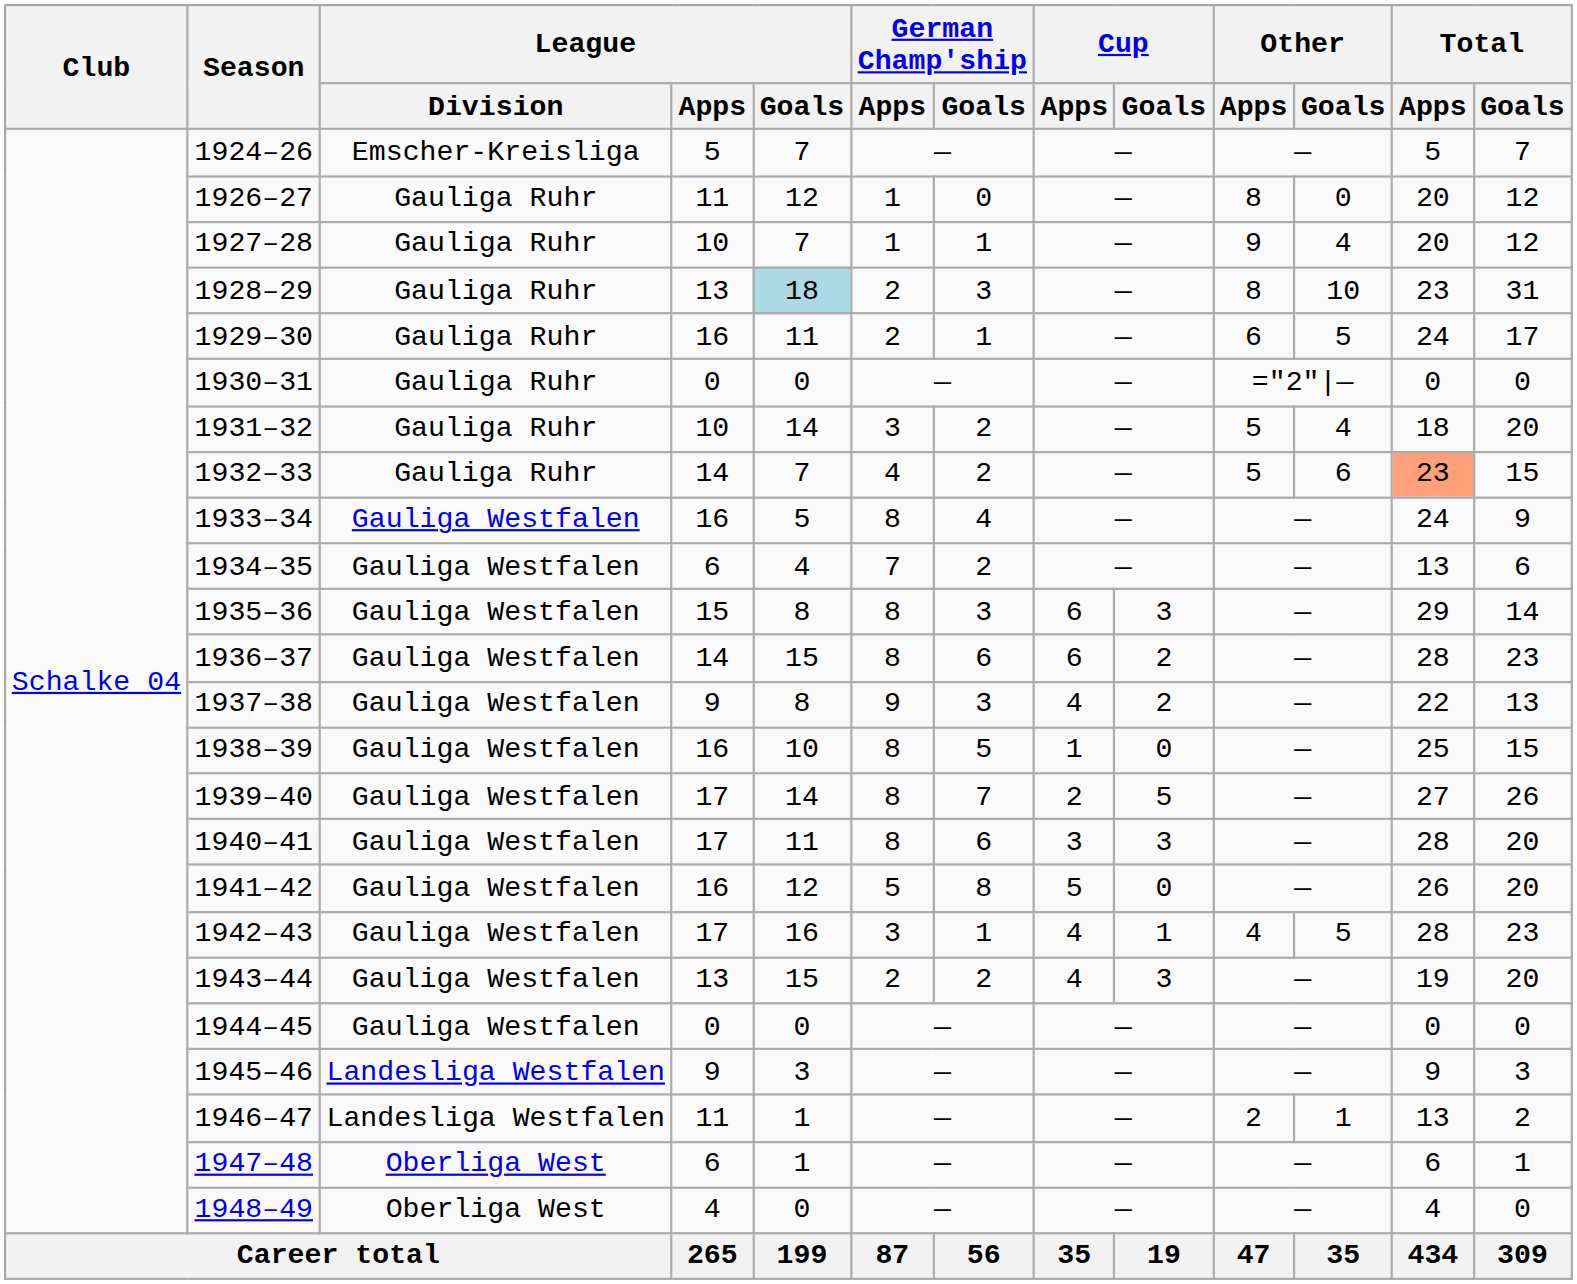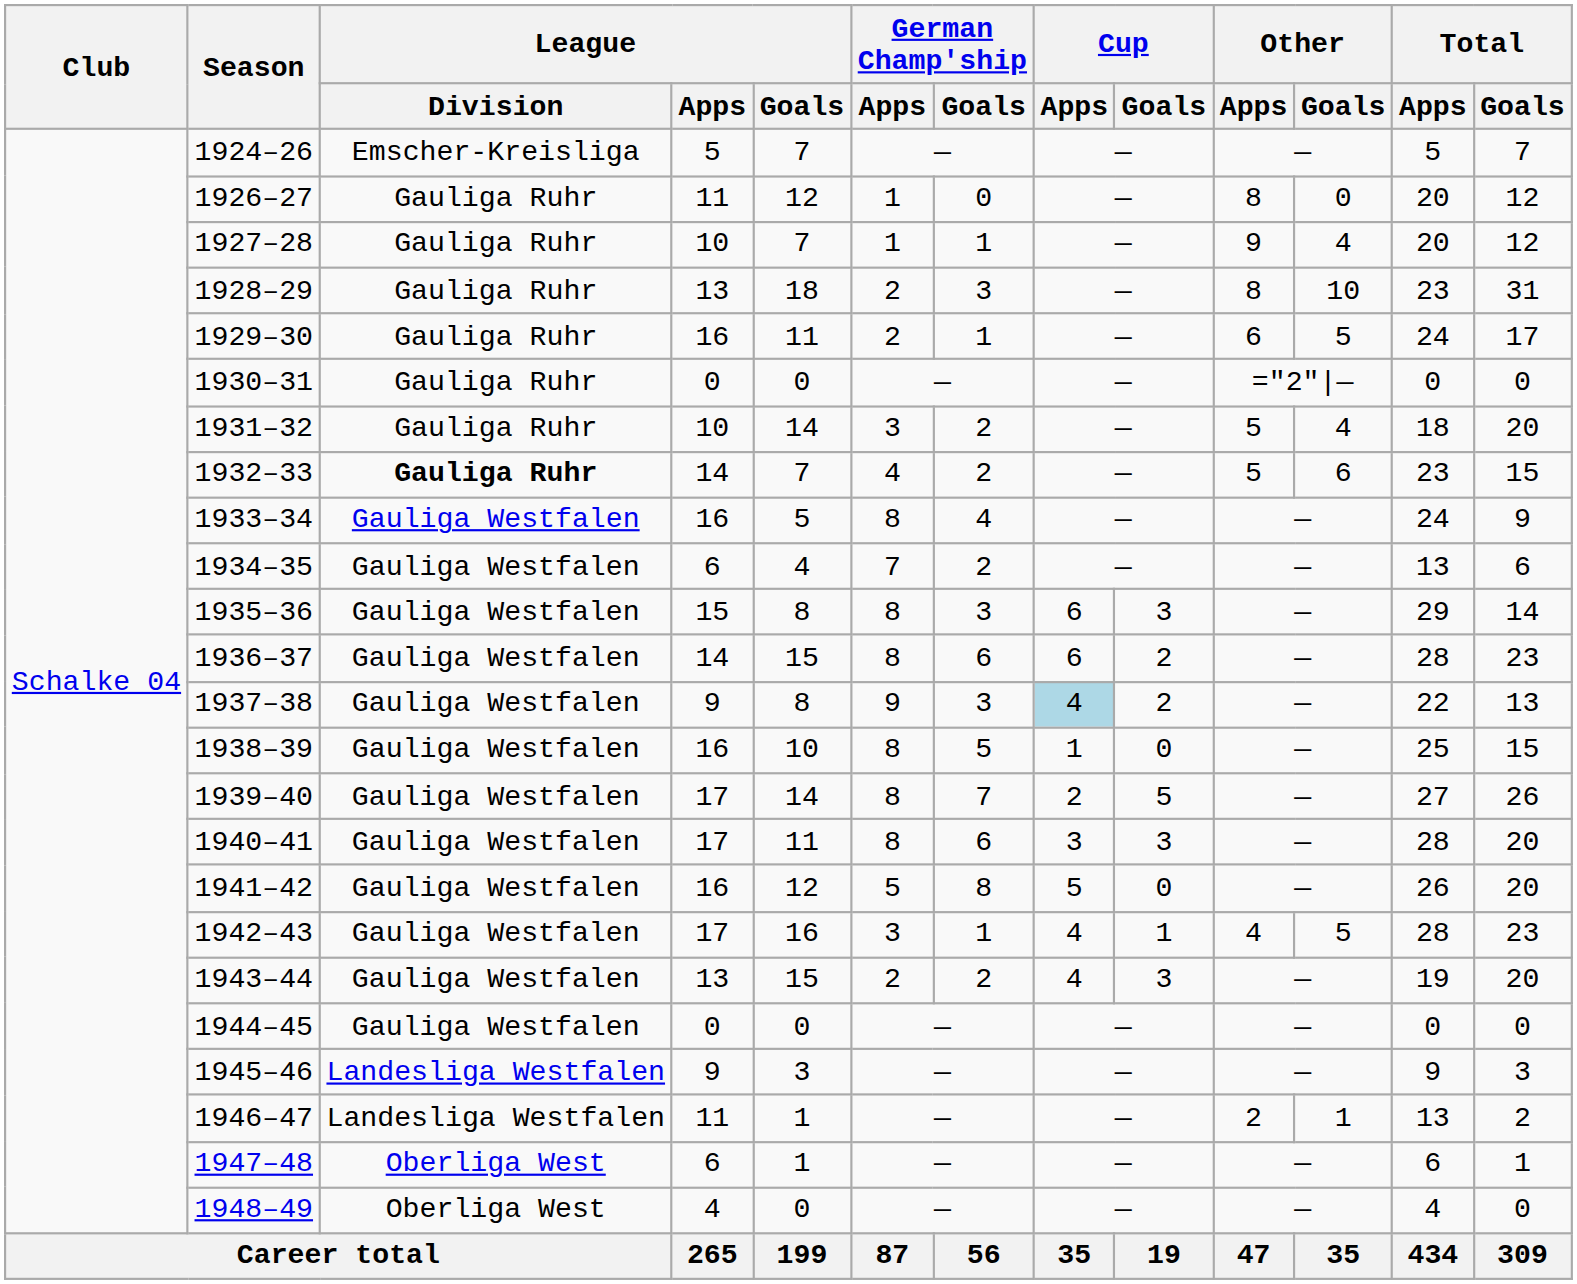(802, 291) lightblue background -> (802, 291) no background
(496, 474) normal -> (496, 474) bold
(1433, 474) lightsalmon background -> (1433, 474) no background
(1074, 704) no background -> (1074, 704) lightblue background
